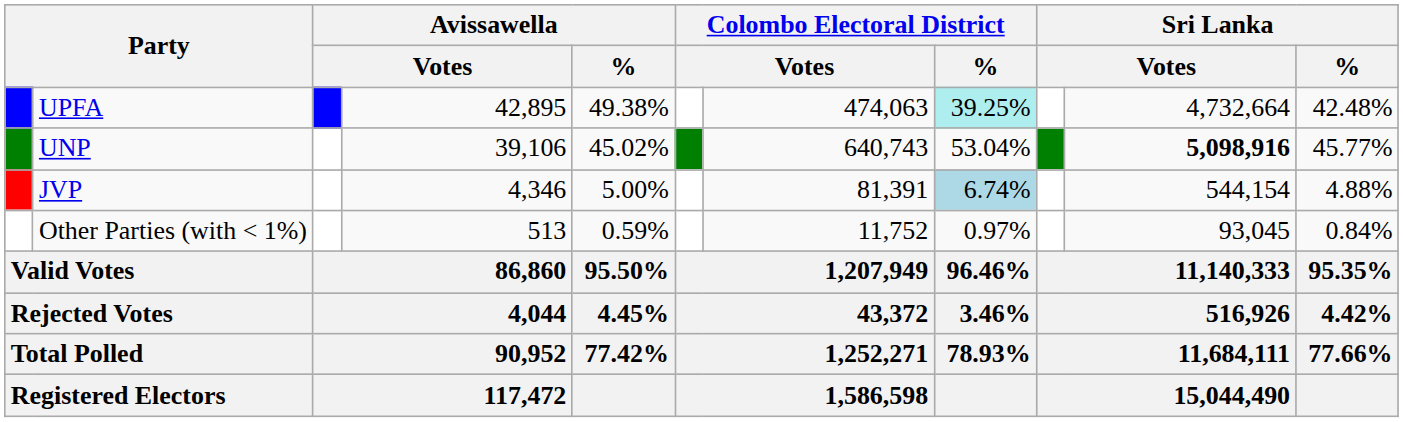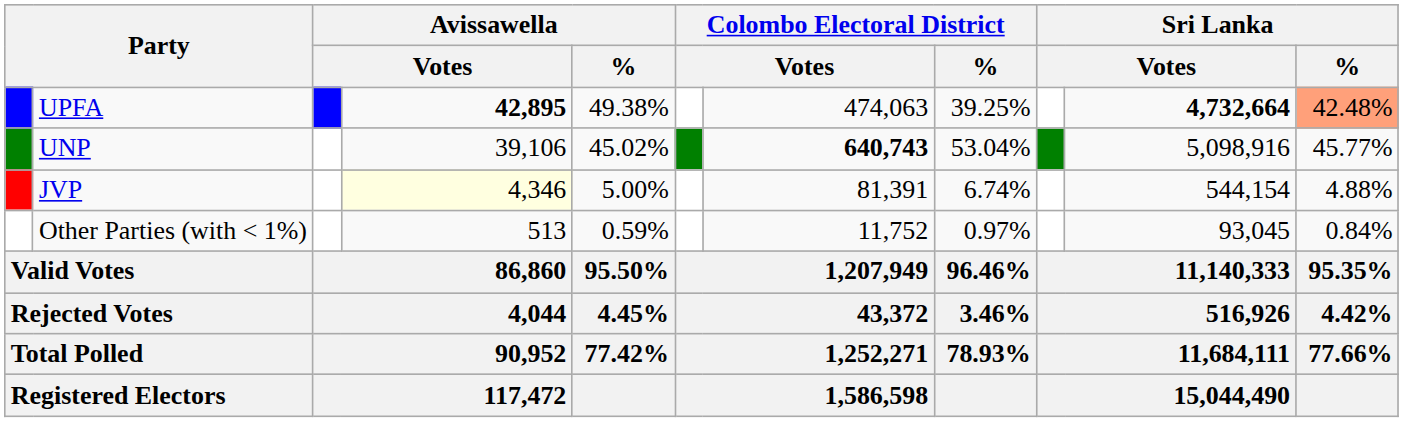(531, 107) normal -> (531, 107) bold
(991, 107) paleturquoise background -> (991, 107) no background
(1238, 107) normal -> (1238, 107) bold
(1353, 107) no background -> (1353, 107) lightsalmon background
(886, 148) normal -> (886, 148) bold
(1238, 148) bold -> (1238, 148) normal
(537, 189) no background -> (537, 189) lightyellow background
(997, 189) lightblue background -> (997, 189) no background
